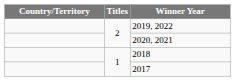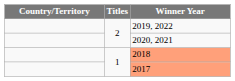(141, 54) no background -> (141, 54) lightsalmon background
(141, 69) no background -> (141, 69) lightsalmon background
